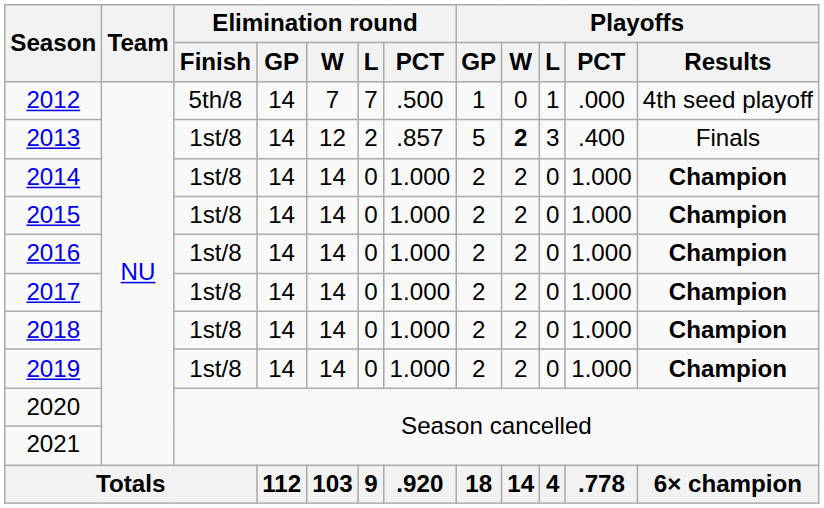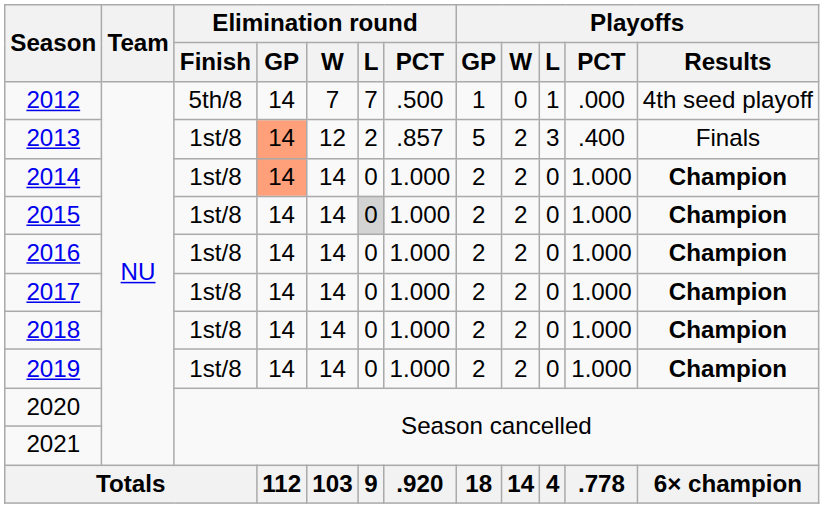(282, 138) no background -> (282, 138) lightsalmon background
(521, 138) bold -> (521, 138) normal
(282, 176) no background -> (282, 176) lightsalmon background
(371, 215) no background -> (371, 215) lightgrey background
